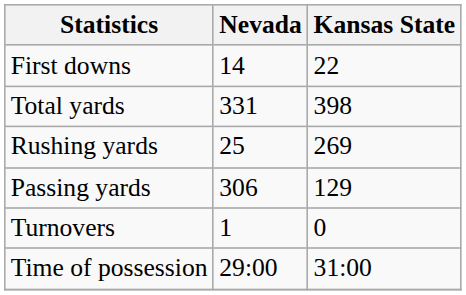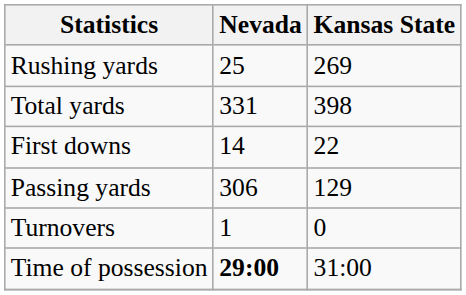rows swapped: (71, 65) <-> (84, 146)
(248, 268) normal -> (249, 268) bold
